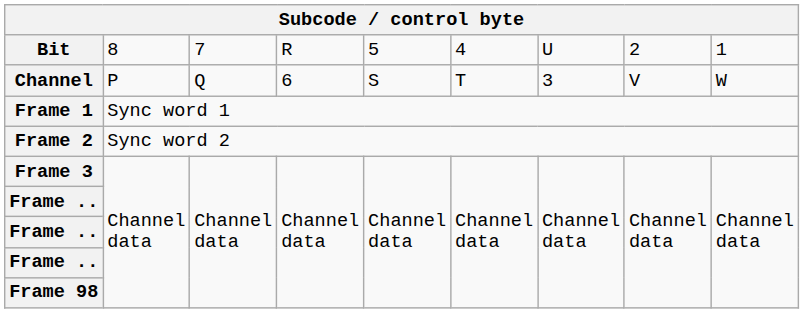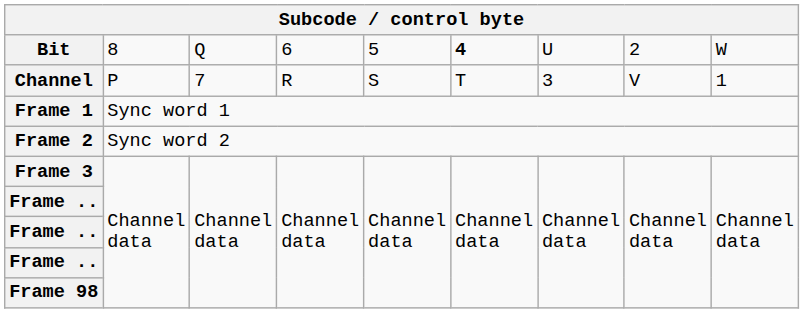(200, 50) 7 -> (200, 50) Q
(287, 50) R -> (287, 50) 6
(461, 50) normal -> (461, 50) bold
(721, 50) 1 -> (721, 50) W
(200, 80) Q -> (200, 80) 7
(287, 80) 6 -> (287, 80) R
(721, 80) W -> (721, 80) 1
